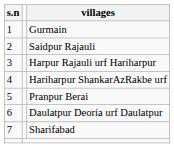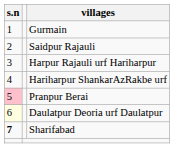(9, 96) no background -> (9, 96) pink background
(9, 113) no background -> (9, 113) lightyellow background
(9, 130) normal -> (9, 130) bold
